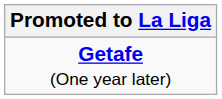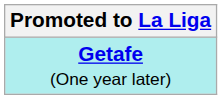(111, 65) no background -> (111, 65) paleturquoise background
